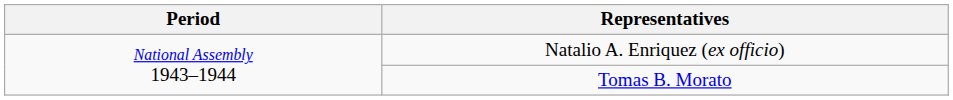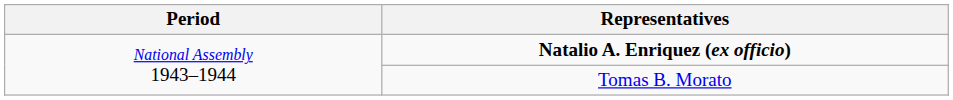(665, 49) normal -> (665, 49) bold
